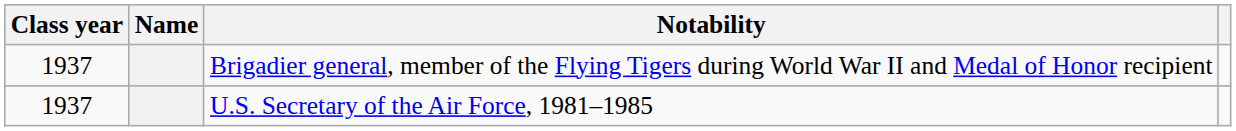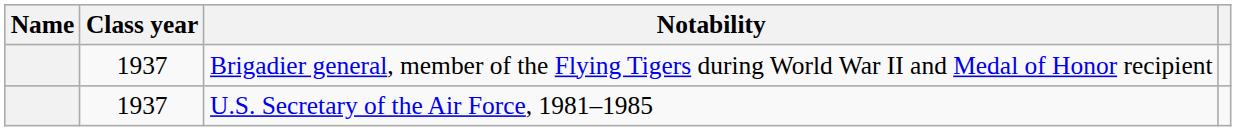columns swapped: (167, 24) <-> (67, 24)
